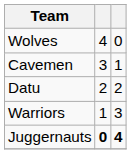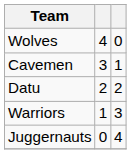(103, 137) bold -> (103, 137) normal
(118, 137) bold -> (118, 137) normal
